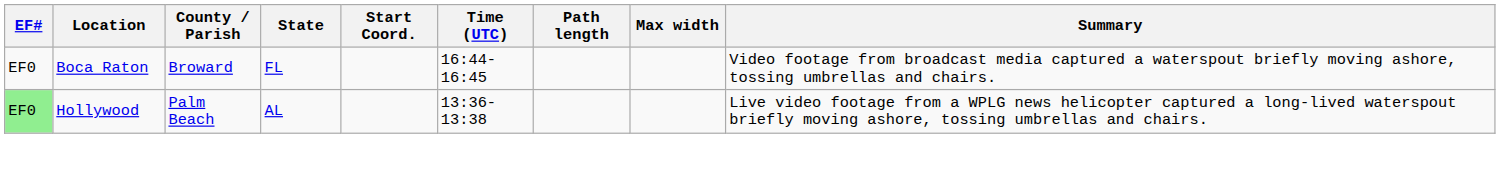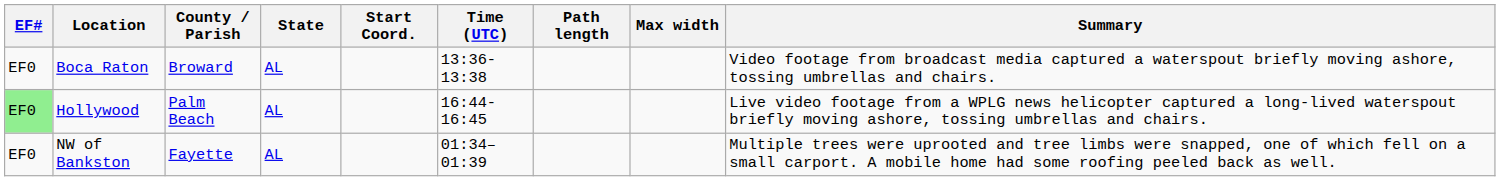(274, 69) FL -> (274, 69) AL
(468, 69) 16:44-16:45 -> (468, 69) 13:36-13:38
(468, 111) 13:36-13:38 -> (468, 111) 16:44-16:45
+ row: (93, 154)
